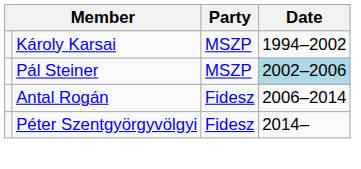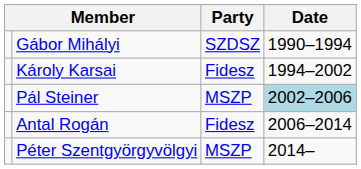+ row: (68, 44)
(228, 44) MSZP -> (230, 71) Fidesz
(230, 124) Fidesz -> (228, 151) MSZP
